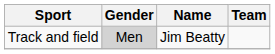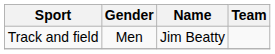(129, 37) lightgrey background -> (129, 37) no background
